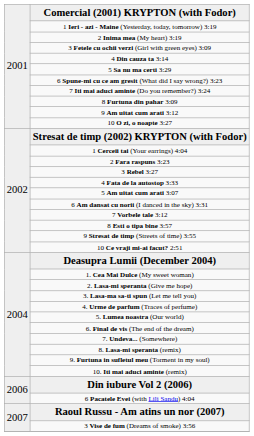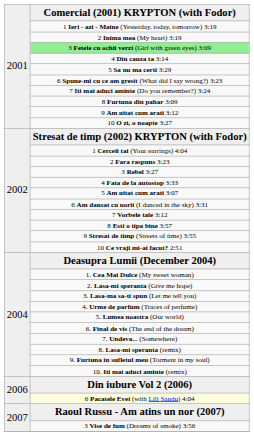(140, 48) no background -> (140, 48) lightgreen background
(140, 398) no background -> (140, 398) lightyellow background
